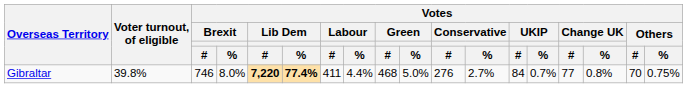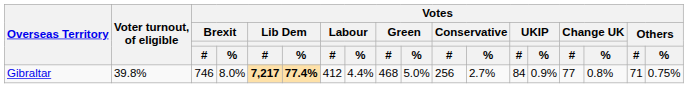(265, 73) 7,220 -> (265, 73) 7,217
(332, 73) 411 -> (332, 73) 412
(444, 73) 276 -> (445, 73) 256
(543, 73) 0.7% -> (544, 73) 0.9%
(635, 73) 70 -> (636, 73) 71
